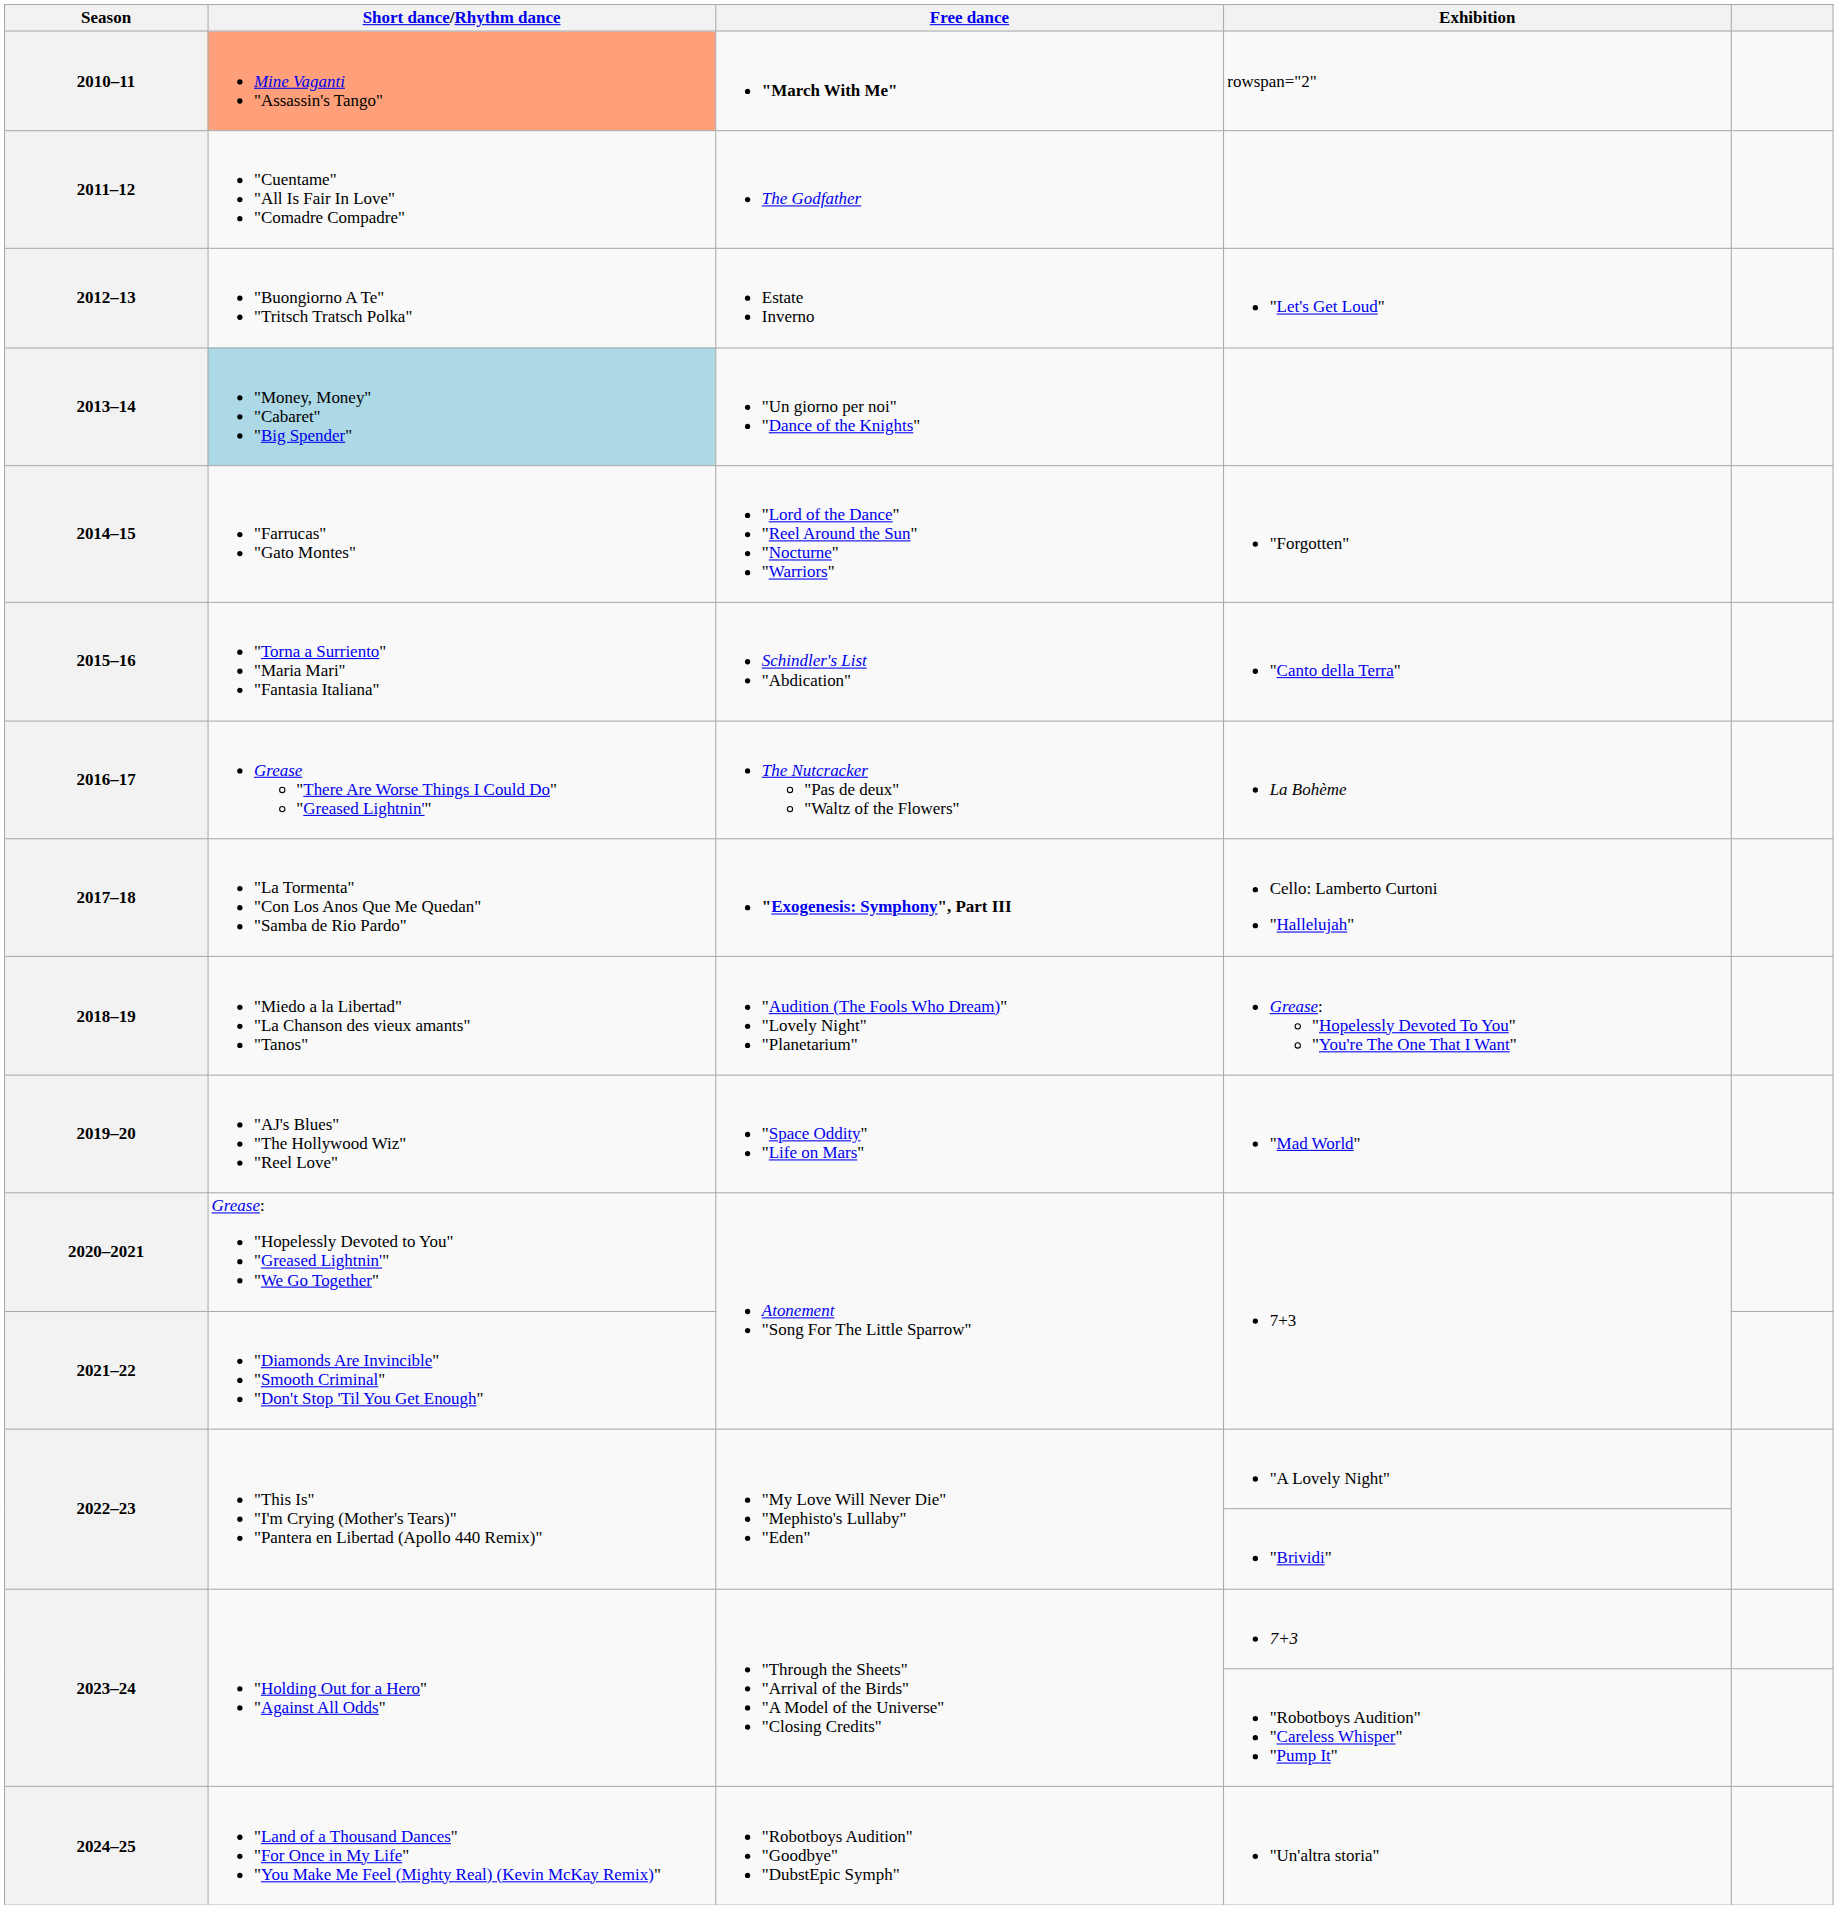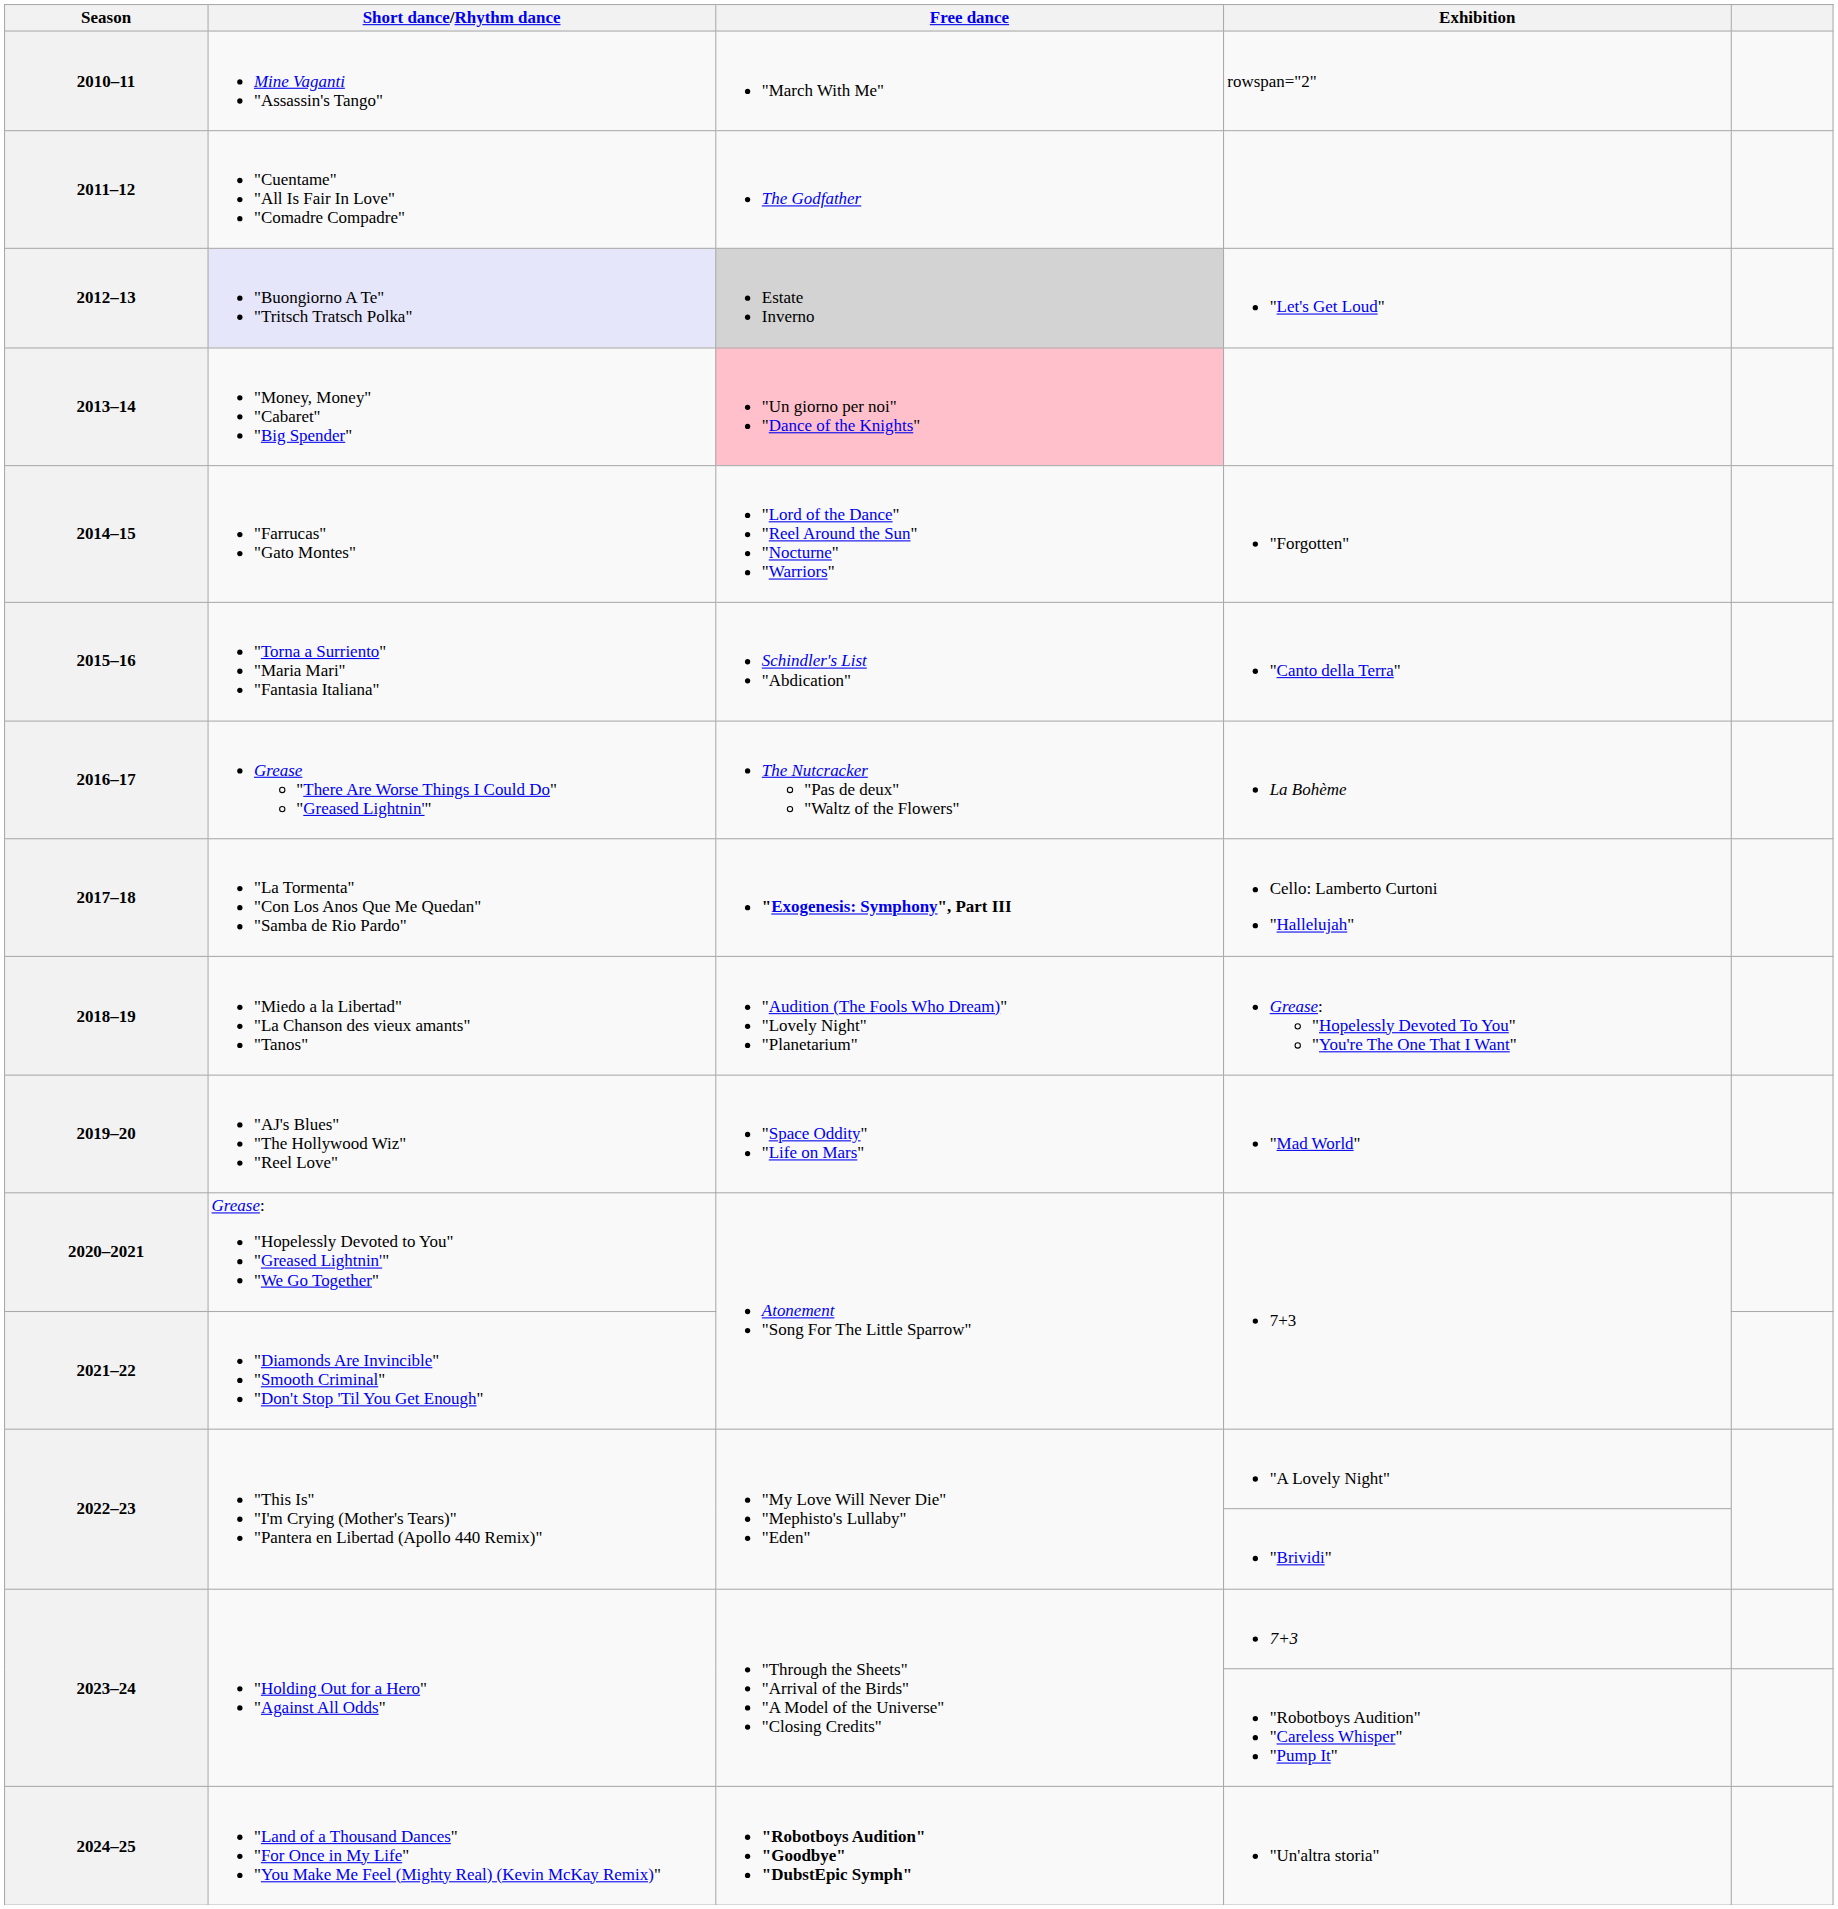(462, 90) lightsalmon background -> (462, 90) no background
(969, 90) bold -> (969, 90) normal
(462, 307) no background -> (462, 307) lavender background
(969, 307) no background -> (969, 307) lightgrey background
(462, 416) lightblue background -> (462, 416) no background
(969, 416) no background -> (969, 416) pink background
(969, 1855) normal -> (969, 1855) bold
